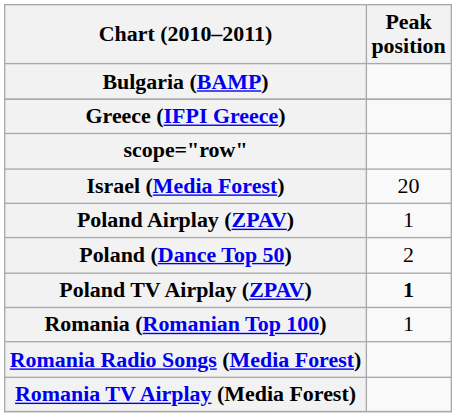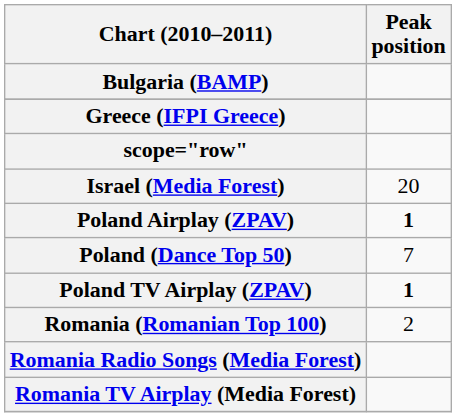(409, 220) normal -> (409, 220) bold
(409, 255) 2 -> (409, 255) 7
(409, 324) 1 -> (409, 324) 2
